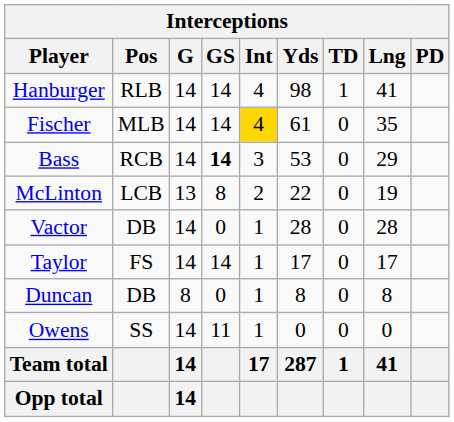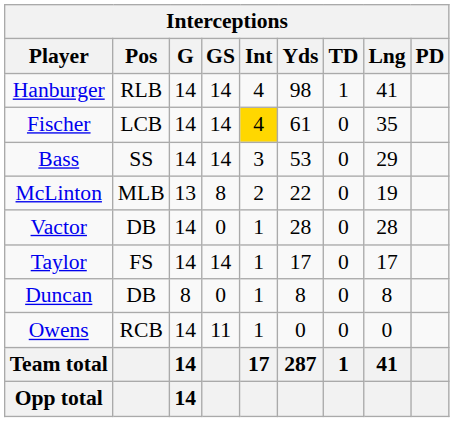(141, 124) MLB -> (141, 124) LCB
(141, 158) RCB -> (141, 158) SS
(221, 158) bold -> (221, 158) normal
(141, 192) LCB -> (141, 192) MLB
(141, 329) SS -> (141, 329) RCB
